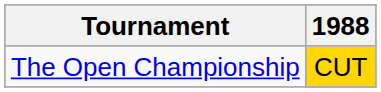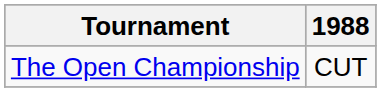(341, 67) gold background -> (341, 67) no background
